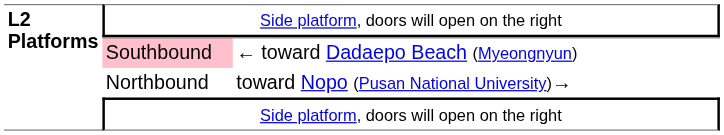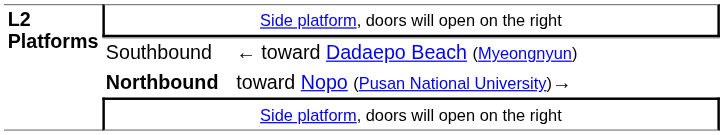(159, 53) pink background -> (159, 53) no background
(157, 82) normal -> (162, 82) bold
